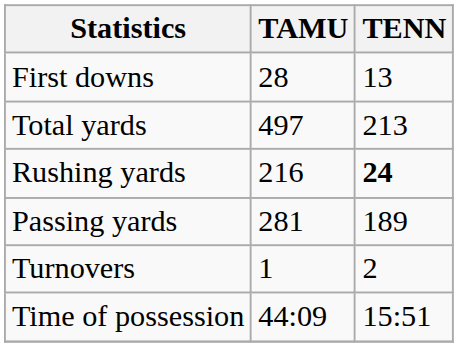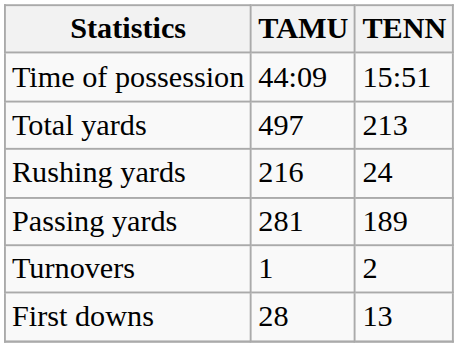rows swapped: (83, 76) <-> (128, 316)
(378, 172) bold -> (378, 172) normal
